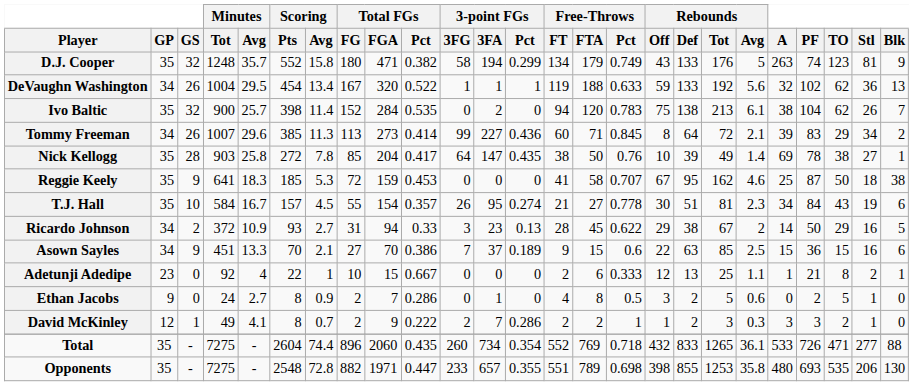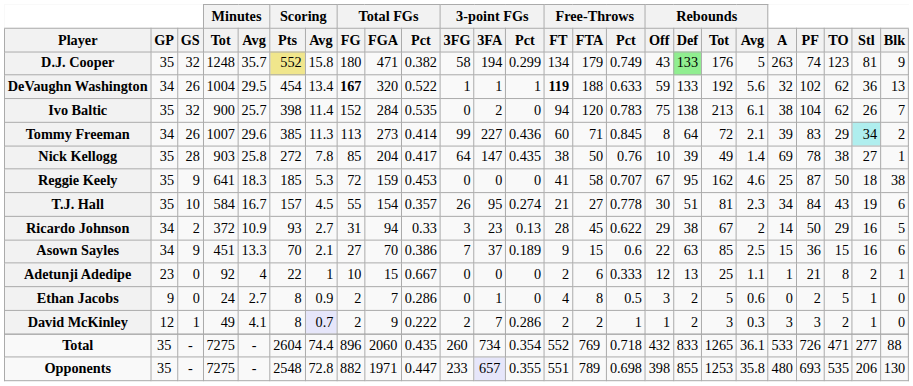(291, 63) no background -> (291, 63) khaki background
(687, 63) no background -> (687, 63) lightgreen background
(351, 87) normal -> (351, 87) bold
(559, 87) normal -> (559, 87) bold
(870, 134) no background -> (870, 134) paleturquoise background
(324, 322) no background -> (324, 322) lavender background
(490, 369) no background -> (490, 369) lavender background
